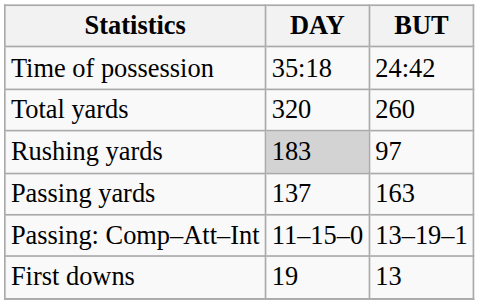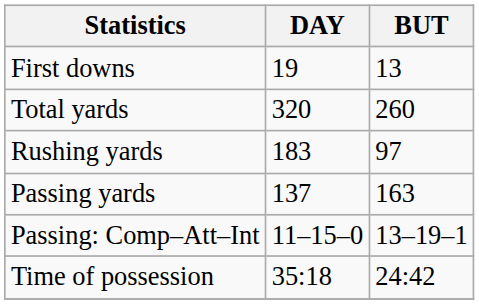rows swapped: (73, 277) <-> (112, 67)
(292, 151) lightgrey background -> (292, 151) no background
